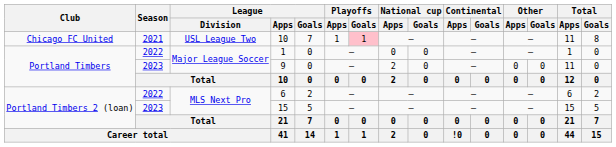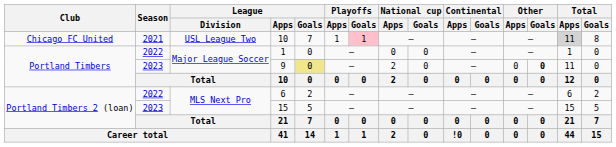(570, 39) no background -> (570, 39) lightgrey background
(310, 66) no background -> (310, 66) khaki background
(543, 66) normal -> (543, 66) bold
